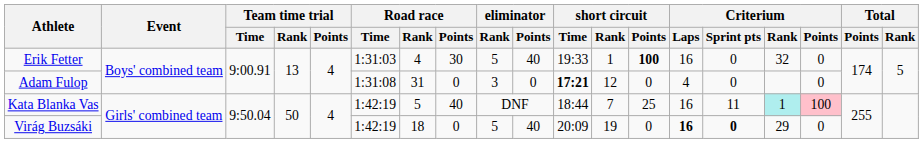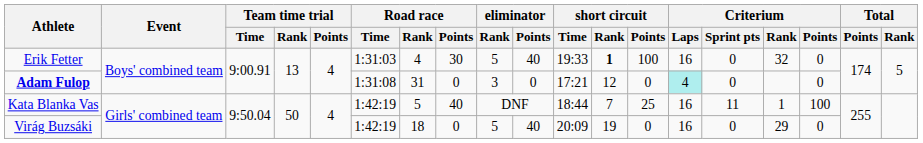(610, 60) normal -> (609, 60) bold
(649, 60) bold -> (648, 60) normal
(53, 82) normal -> (53, 82) bold
(573, 82) bold -> (572, 82) normal
(686, 82) no background -> (685, 82) paleturquoise background
(782, 105) paleturquoise background -> (781, 105) no background
(821, 105) pink background -> (820, 105) no background
(686, 127) bold -> (685, 127) normal
(733, 127) bold -> (733, 127) normal
